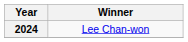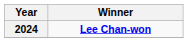(116, 29) normal -> (116, 29) bold
